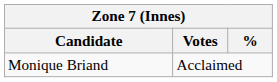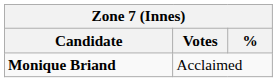(58, 64) normal -> (62, 64) bold
